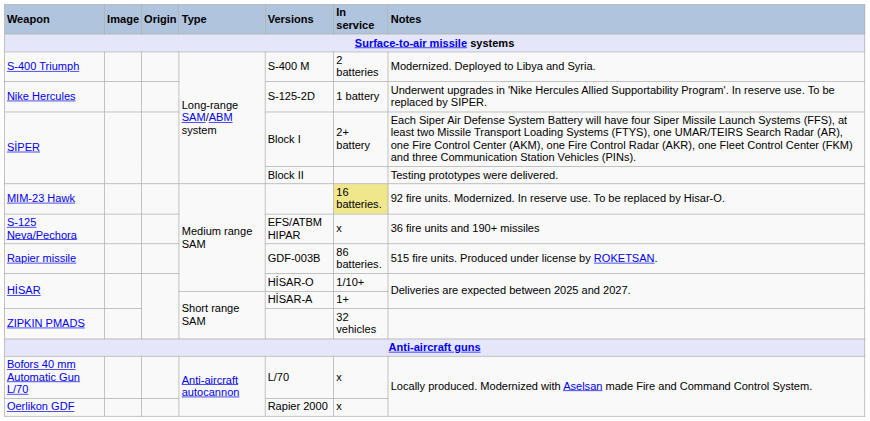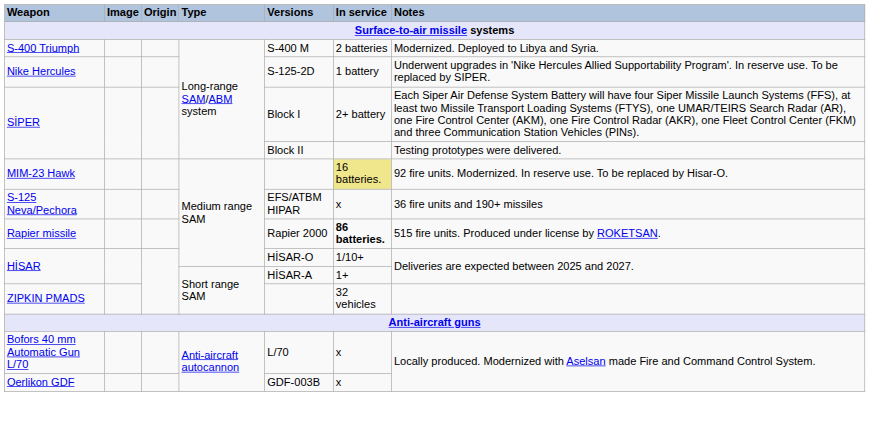(294, 258) GDF-003B -> (297, 234) Rapier 2000
(359, 258) normal -> (360, 234) bold
(298, 407) Rapier 2000 -> (294, 382) GDF-003B
